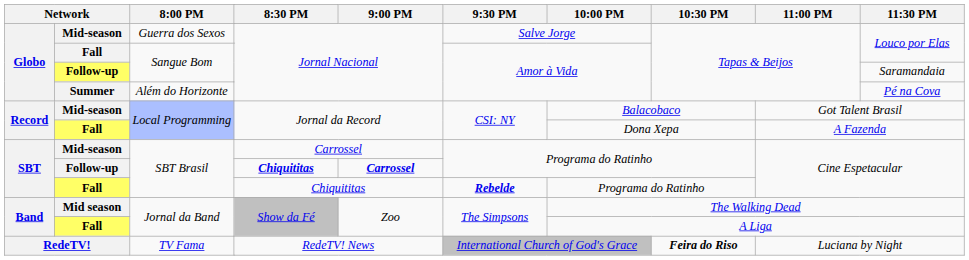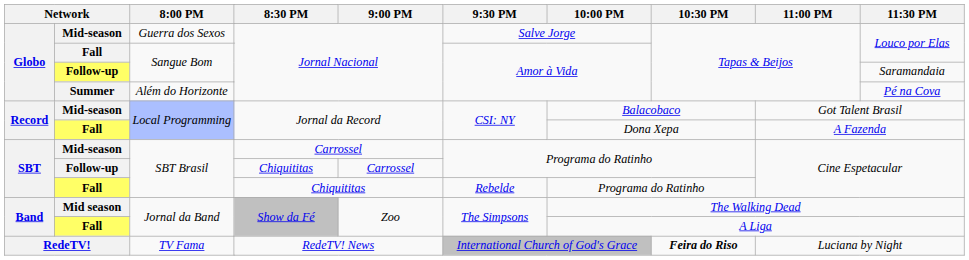(286, 168) bold -> (286, 168) normal
(390, 168) bold -> (390, 168) normal
(495, 187) bold -> (495, 187) normal
